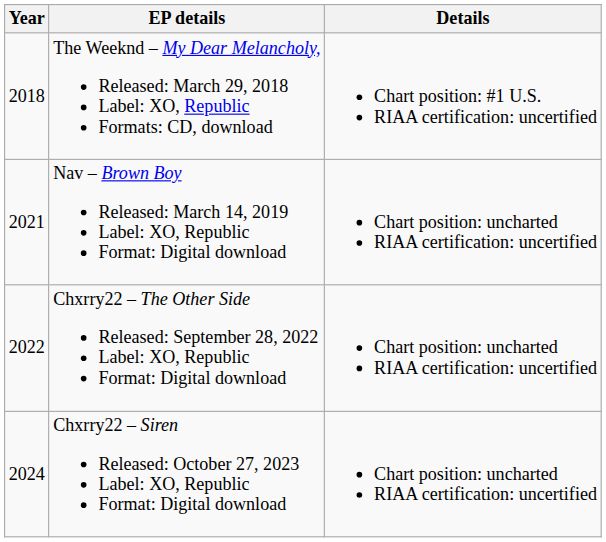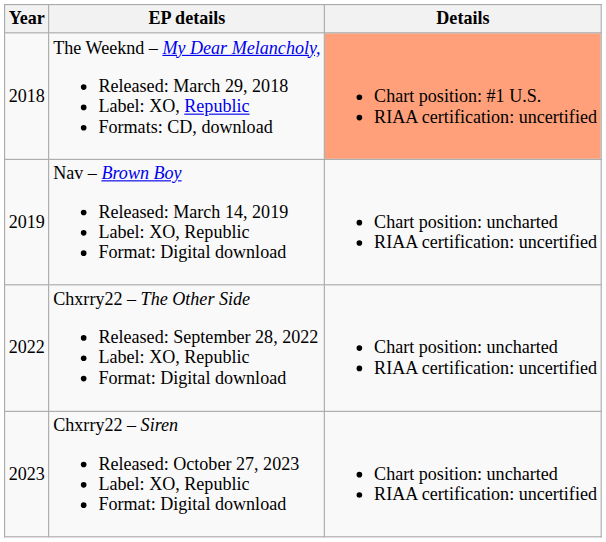(463, 106) no background -> (463, 106) lightsalmon background
(27, 221) 2021 -> (27, 221) 2019
(27, 473) 2024 -> (27, 473) 2023
